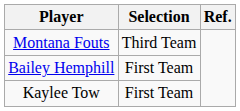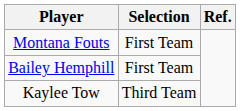(159, 42) Third Team -> (159, 42) First Team
(159, 93) First Team -> (159, 93) Third Team
